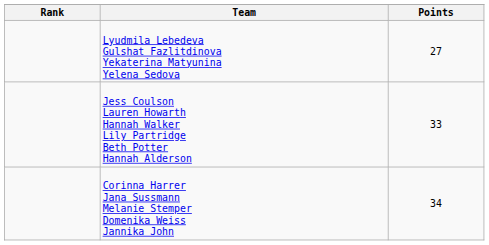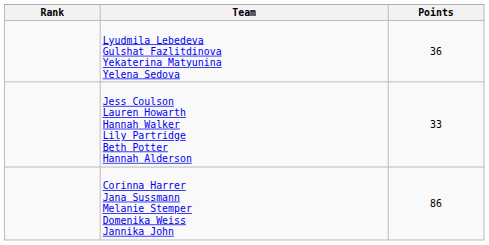(436, 51) 27 -> (436, 51) 36
(436, 203) 34 -> (436, 203) 86
